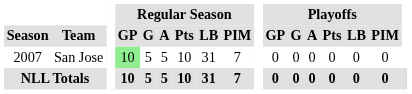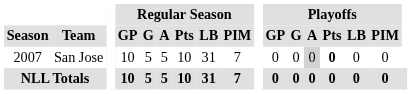(128, 57) lightgreen background -> (128, 57) no background
(312, 57) no background -> (312, 57) lightgrey background
(332, 57) normal -> (332, 57) bold
